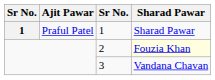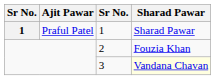(162, 48) lightyellow background -> (162, 48) no background
(171, 65) no background -> (171, 65) lightyellow background
